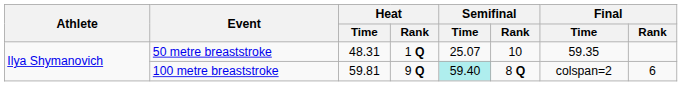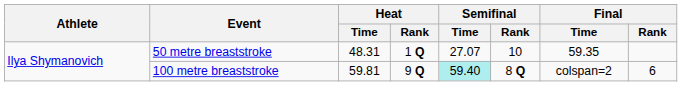(465, 52) 25.07 -> (465, 52) 27.07
